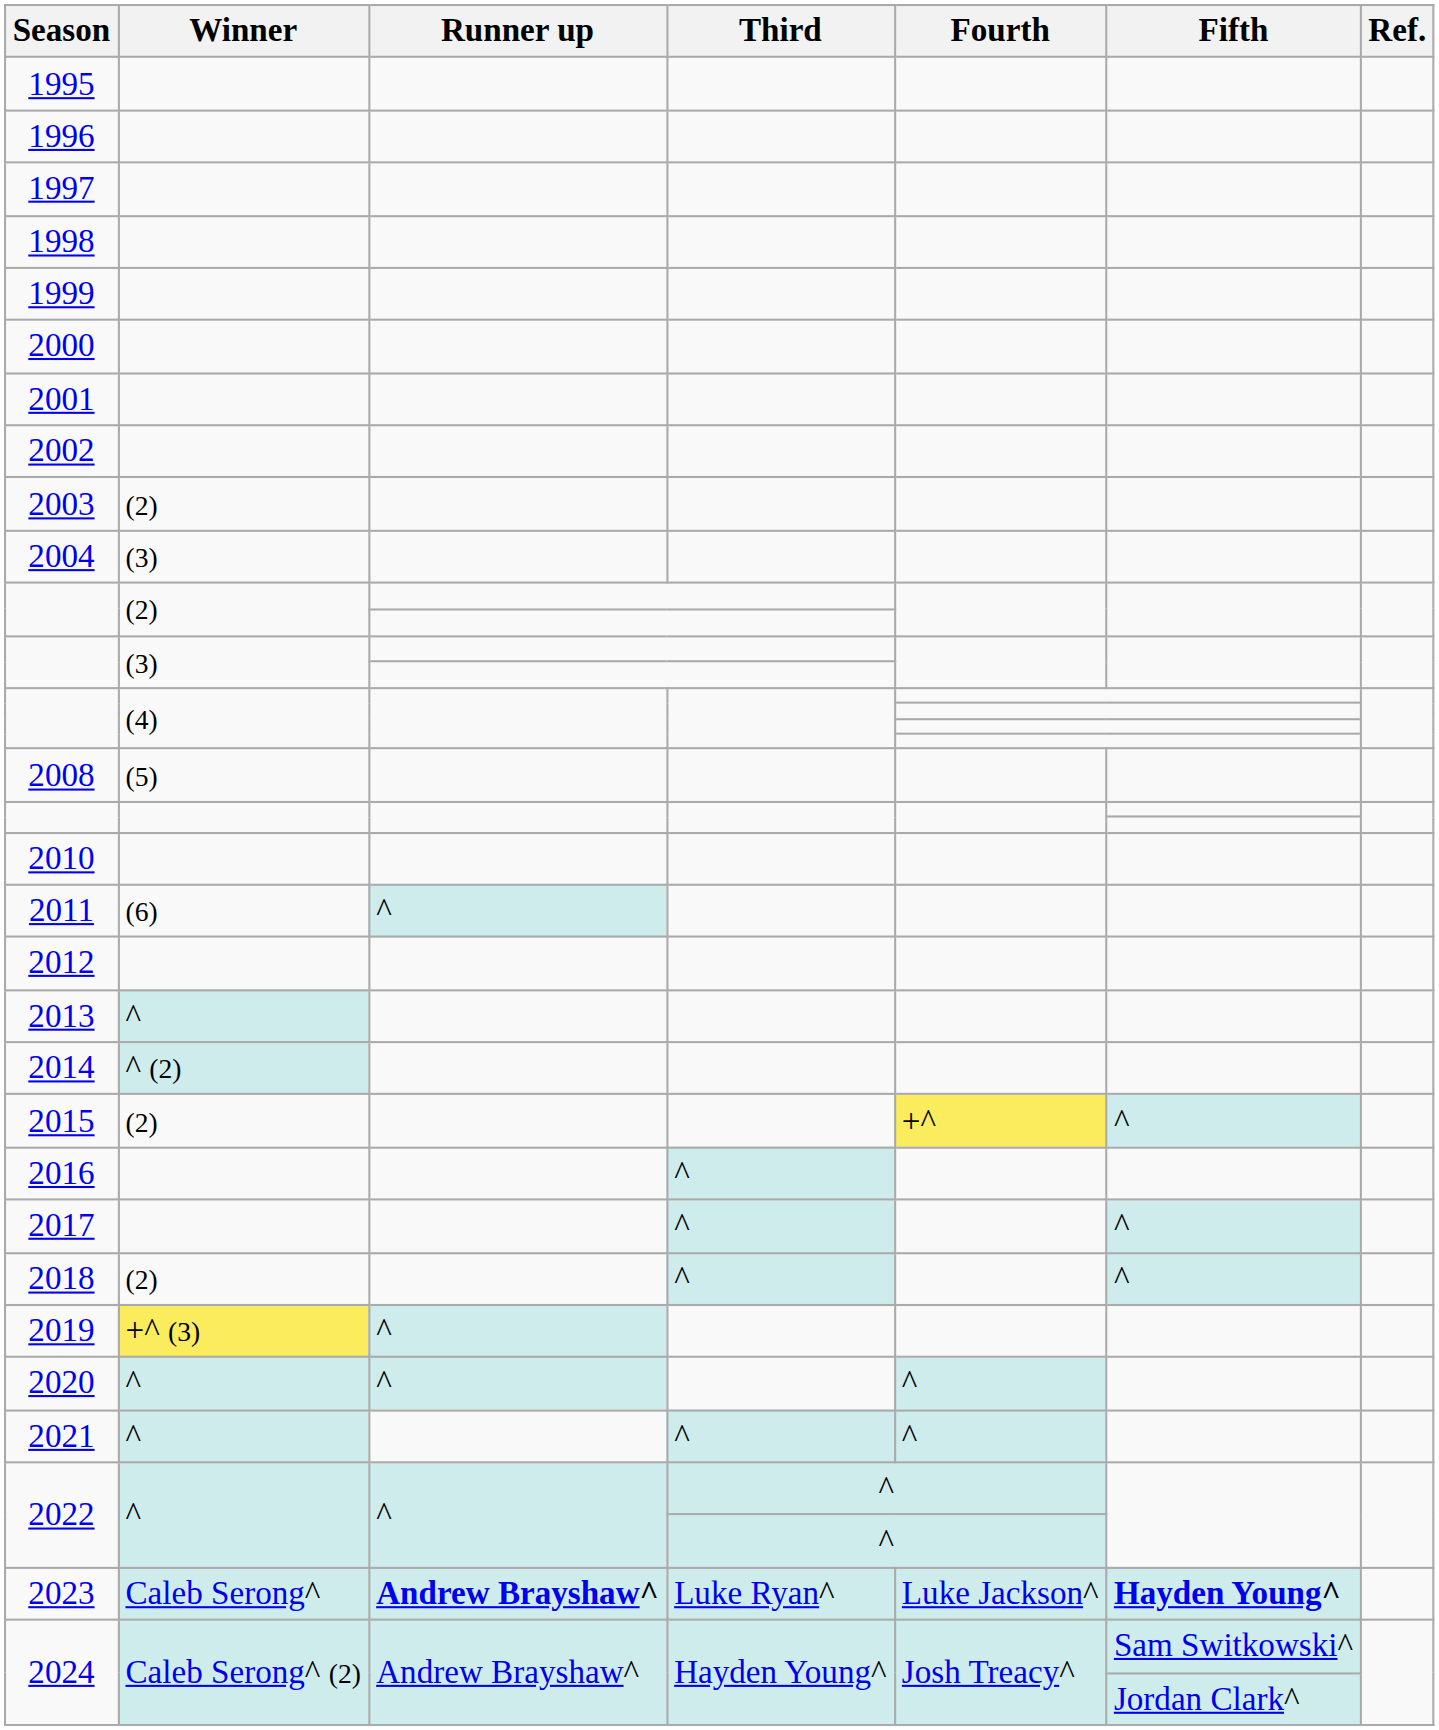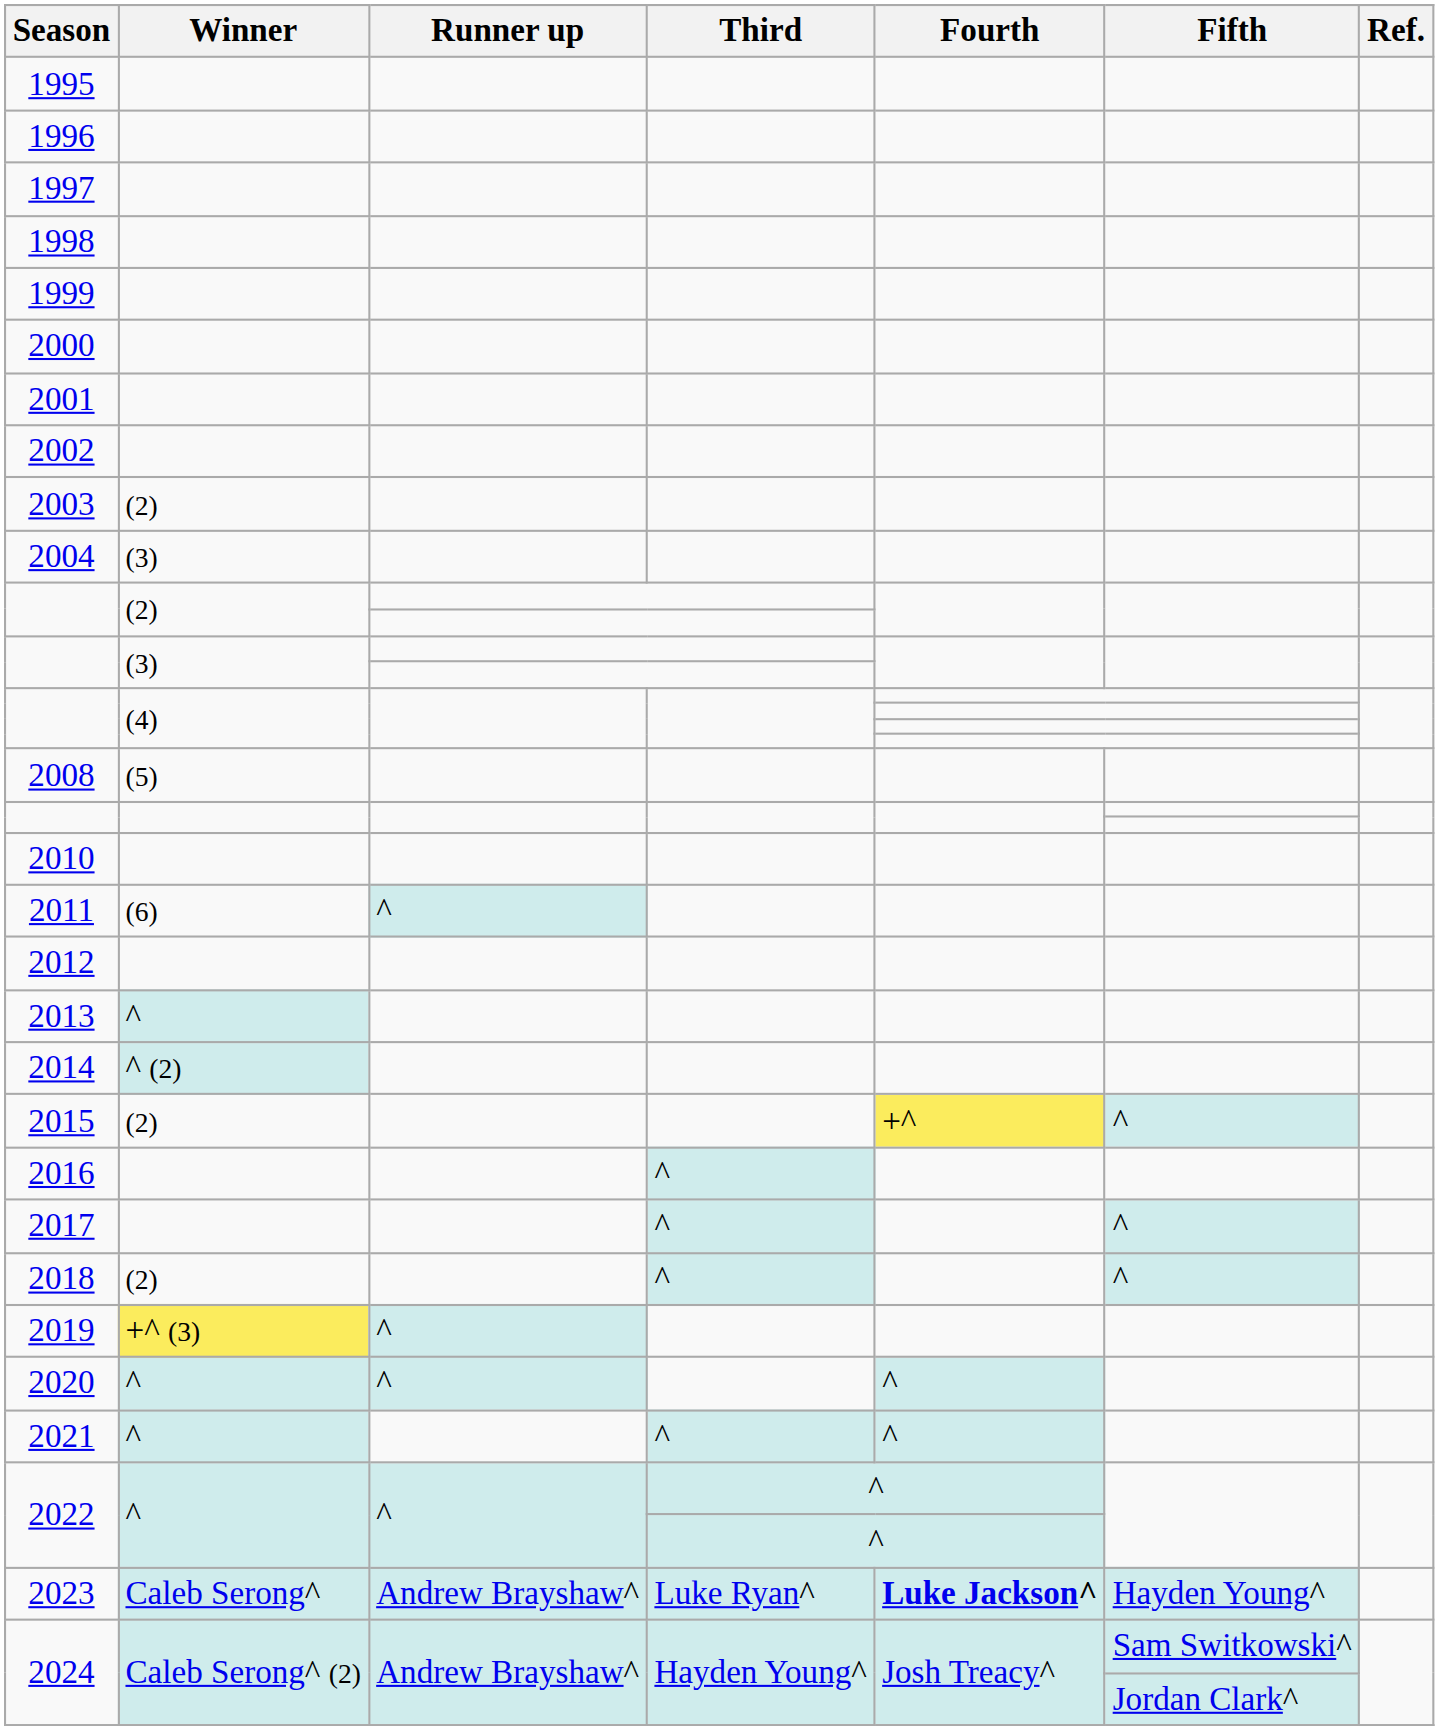(518, 1593) bold -> (508, 1593) normal
(1000, 1593) normal -> (990, 1593) bold
(1227, 1593) bold -> (1219, 1593) normal
